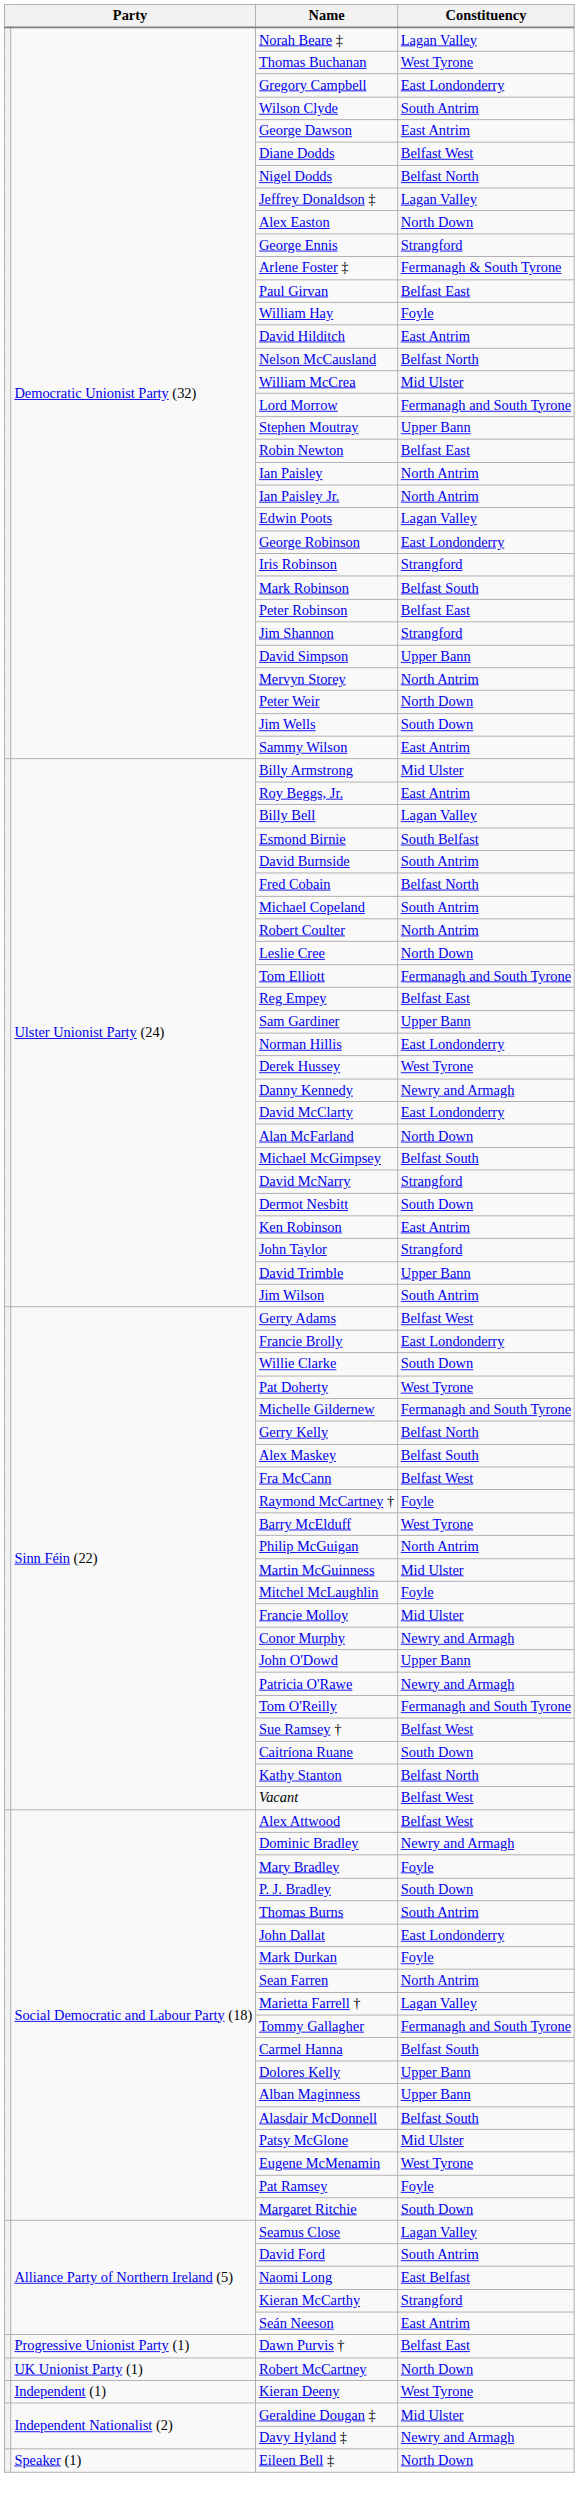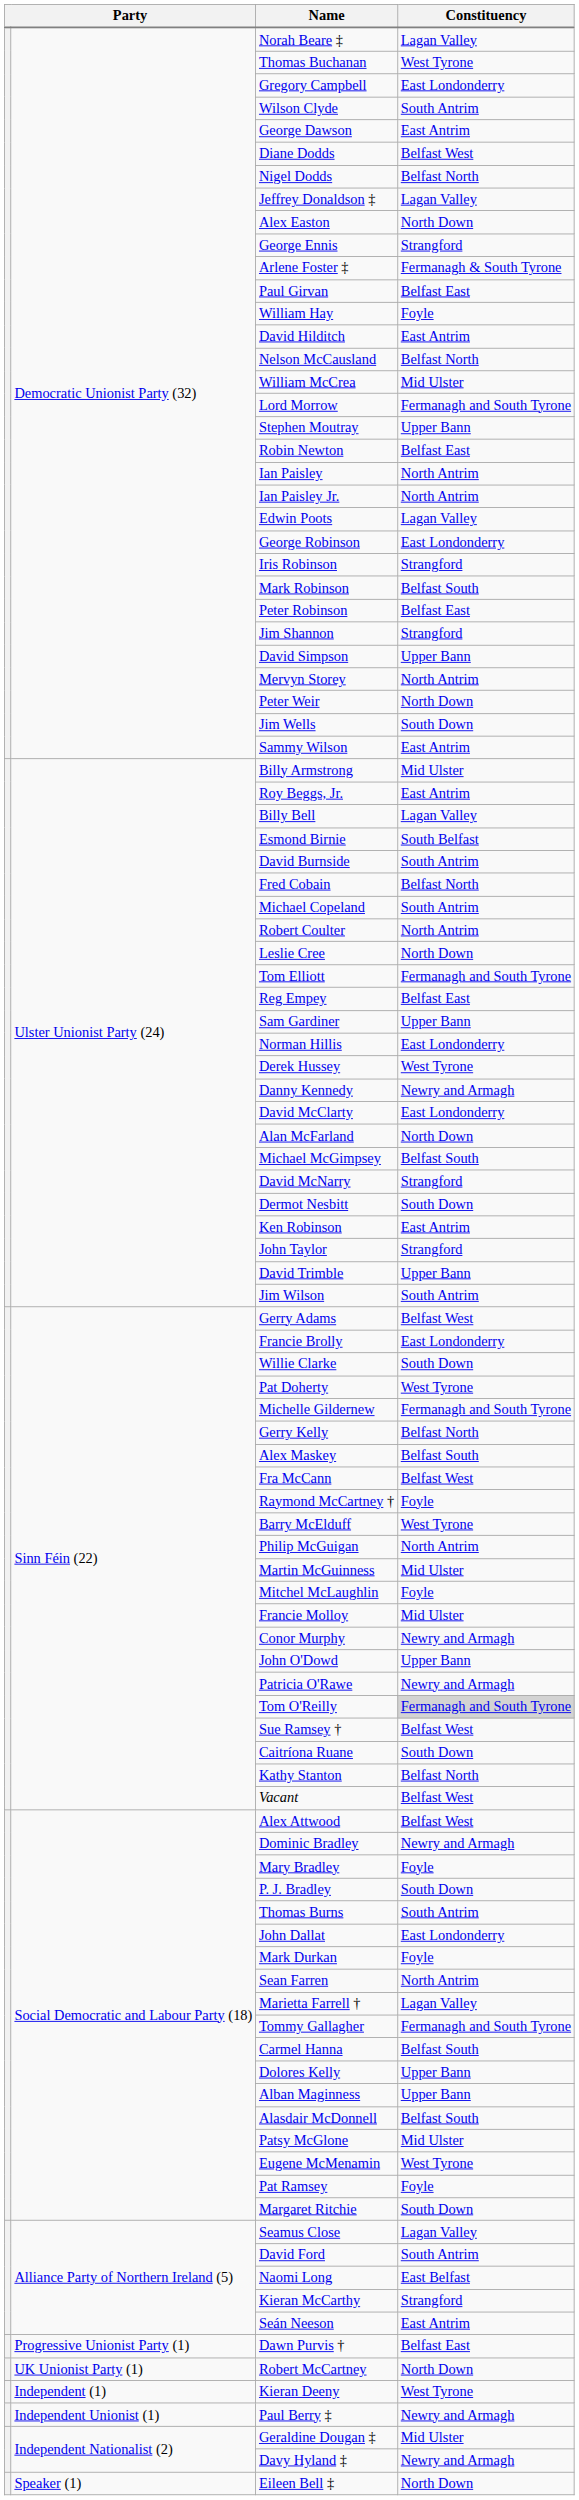(486, 1706) no background -> (486, 1706) lightgrey background
+ row: (295, 2414)
